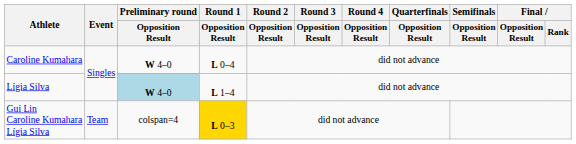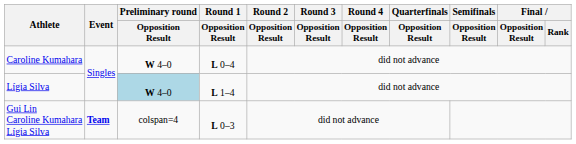(98, 120) normal -> (98, 120) bold
(223, 126) gold background -> (223, 126) no background
